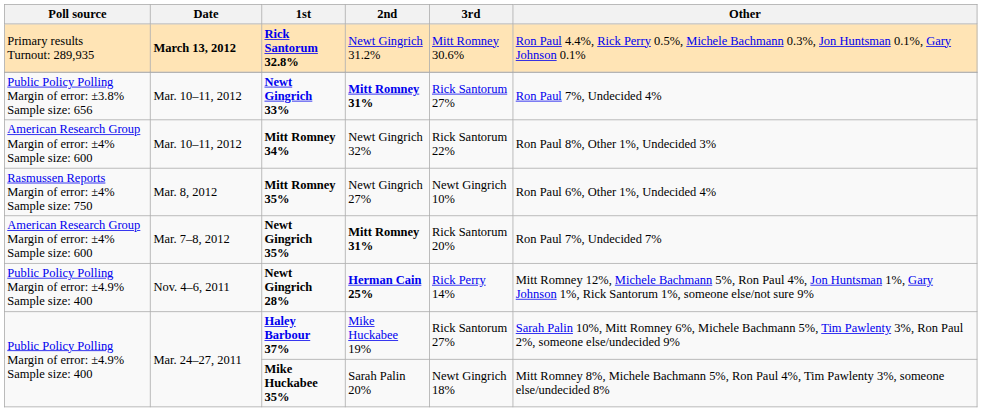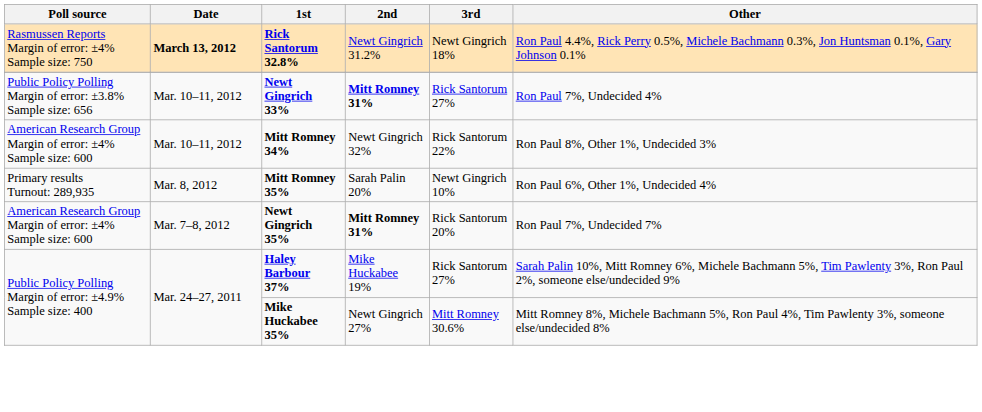(51, 48) Primary results Turnout: 289,935 -> (61, 48) Rasmussen Reports Margin of error: ±4% Sample size: 750
(465, 48) Mitt Romney 30.6% -> (469, 48) Newt Gingrich 18%
(61, 191) Rasmussen Reports Margin of error: ±4% Sample size: 750 -> (51, 184) Primary results Turnout: 289,935
(385, 191) Newt Gingrich 27% -> (377, 184) Sarah Palin 20%
- row: (288, 287)
(377, 383) Sarah Palin 20% -> (385, 321) Newt Gingrich 27%
(469, 383) Newt Gingrich 18% -> (465, 321) Mitt Romney 30.6%
